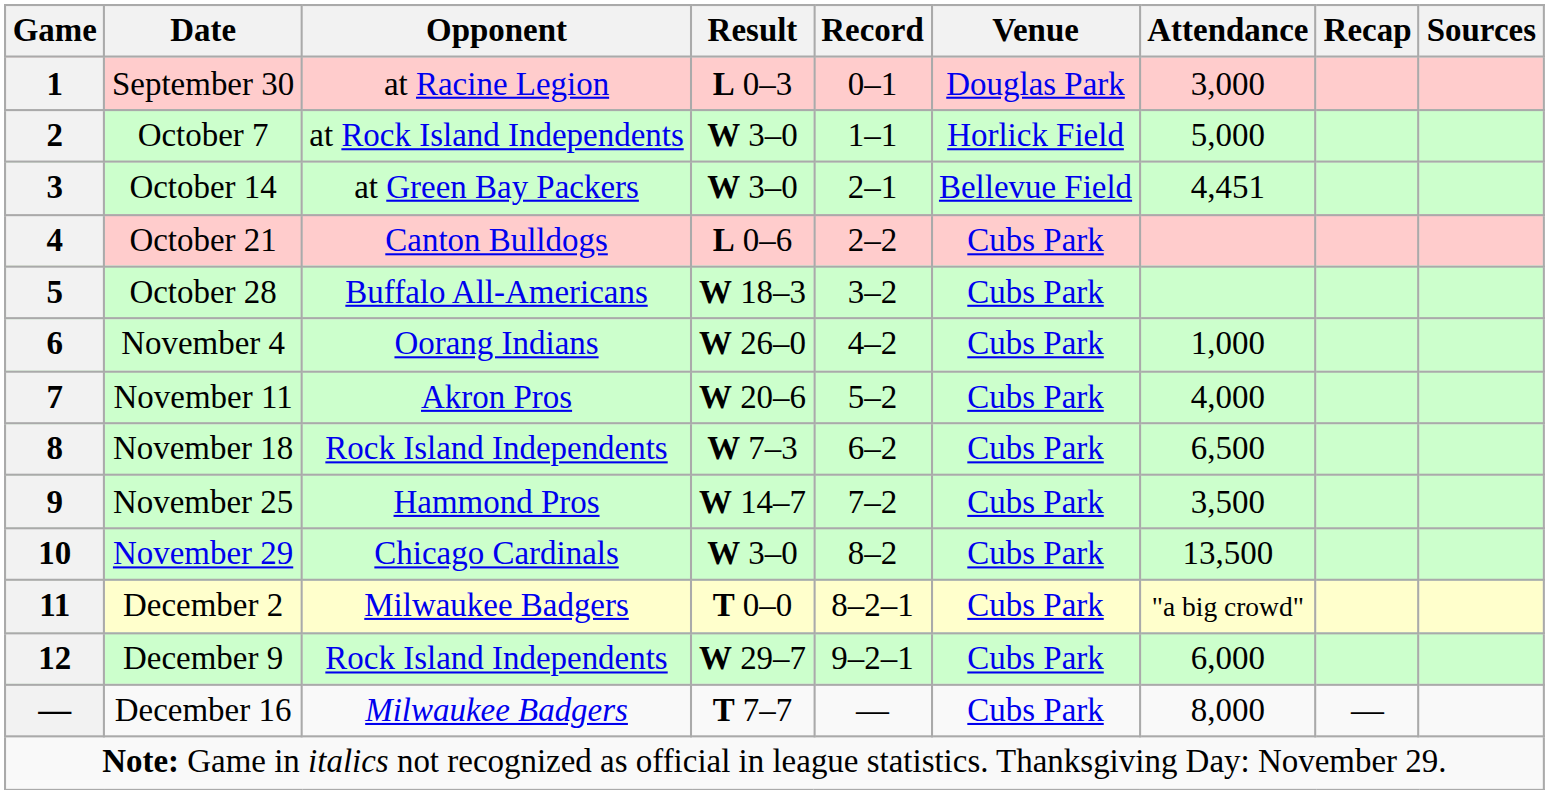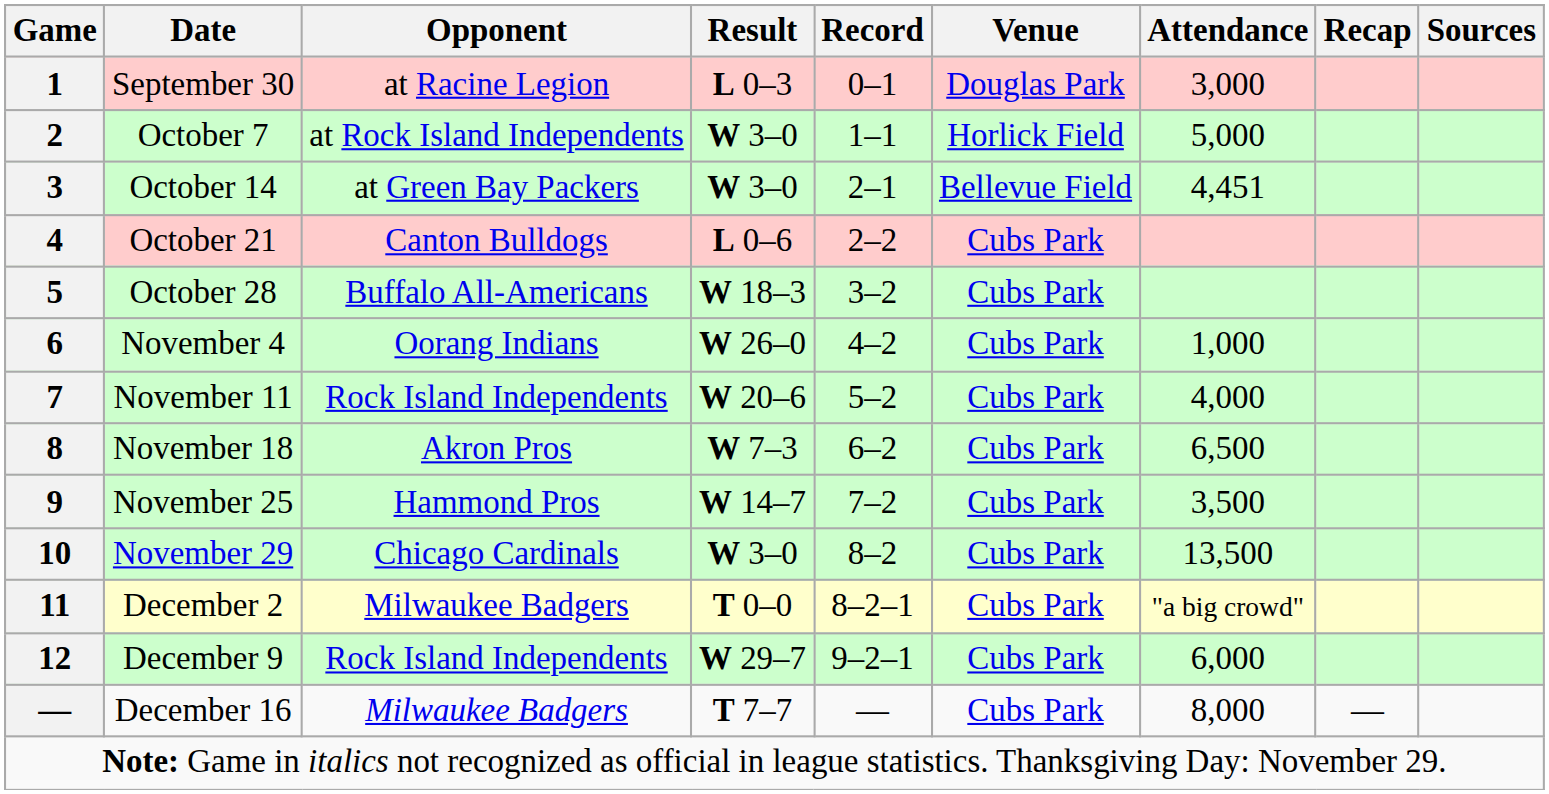(497, 396) Akron Pros -> (497, 396) Rock Island Independents
(497, 448) Rock Island Independents -> (497, 448) Akron Pros
